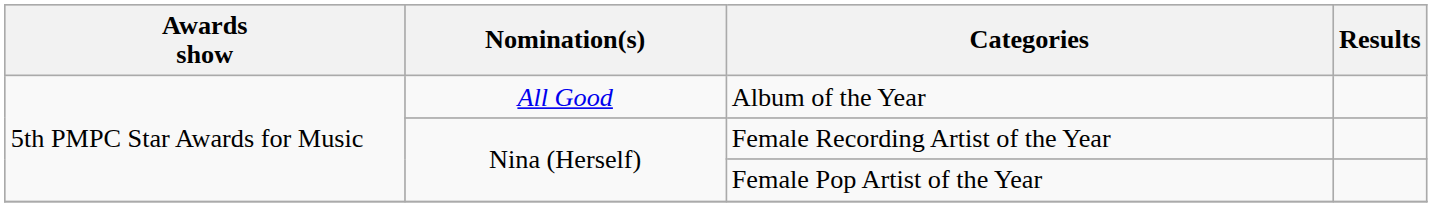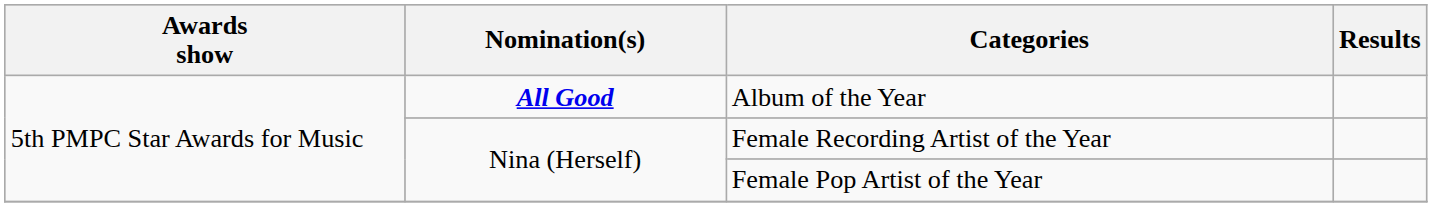(565, 96) normal -> (565, 96) bold
